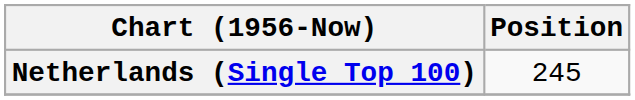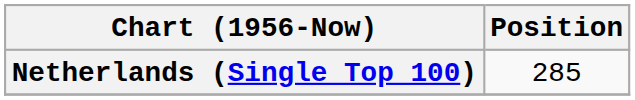(557, 73) 245 -> (557, 73) 285
